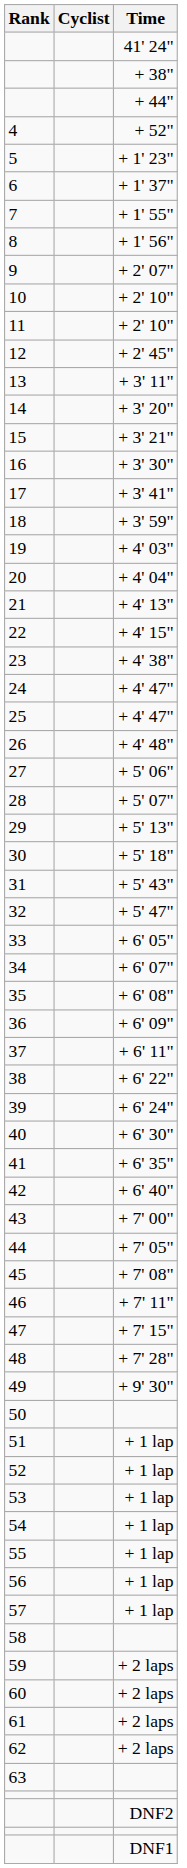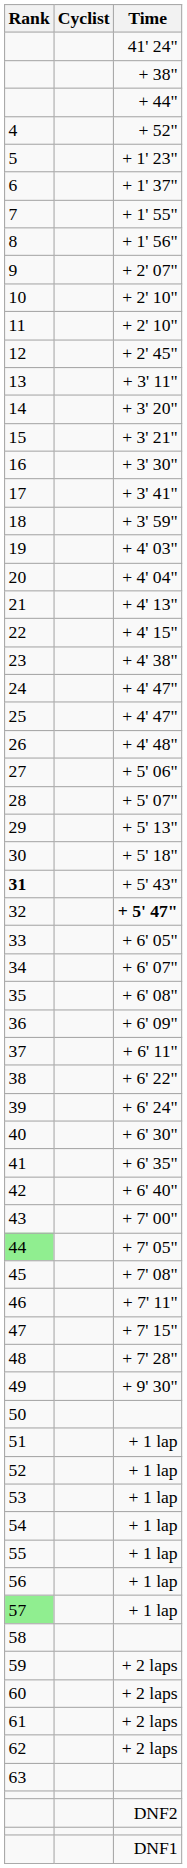(17, 883) normal -> (17, 883) bold
(146, 911) normal -> (148, 911) bold
(17, 1246) no background -> (17, 1246) lightgreen background
(17, 1609) no background -> (17, 1609) lightgreen background
